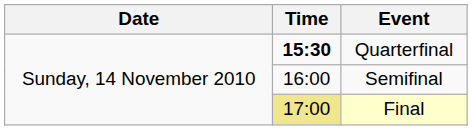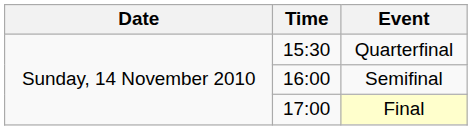(307, 49) bold -> (307, 49) normal
(307, 109) khaki background -> (307, 109) no background
